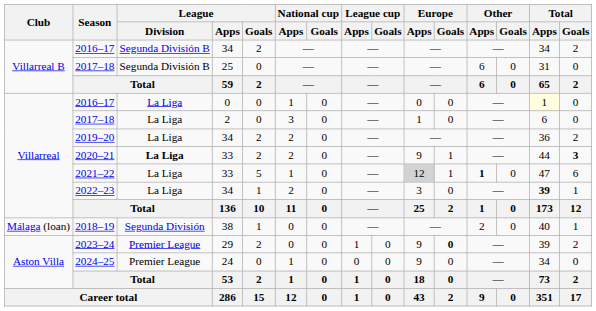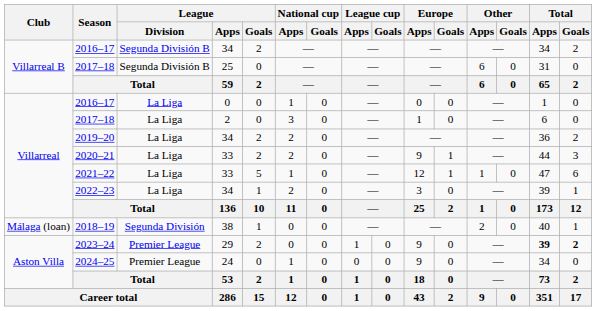(544, 102) lightyellow background -> (544, 102) no background
(165, 155) bold -> (165, 155) normal
(576, 155) bold -> (576, 155) normal
(419, 173) lightgrey background -> (419, 173) no background
(482, 173) bold -> (482, 173) normal
(544, 191) bold -> (544, 191) normal
(450, 244) bold -> (450, 244) normal
(544, 244) normal -> (544, 244) bold
(576, 244) normal -> (576, 244) bold
